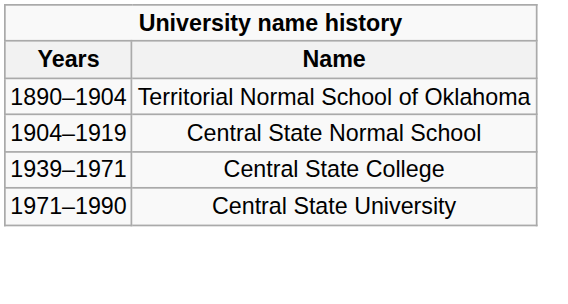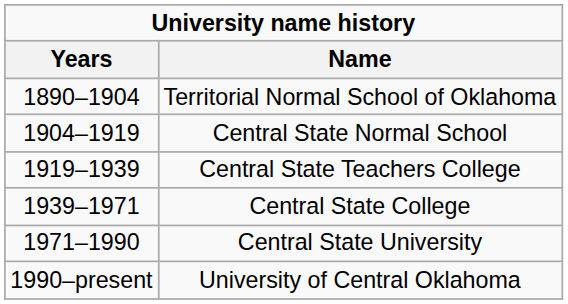+ row: (360, 169)
+ row: (360, 279)
